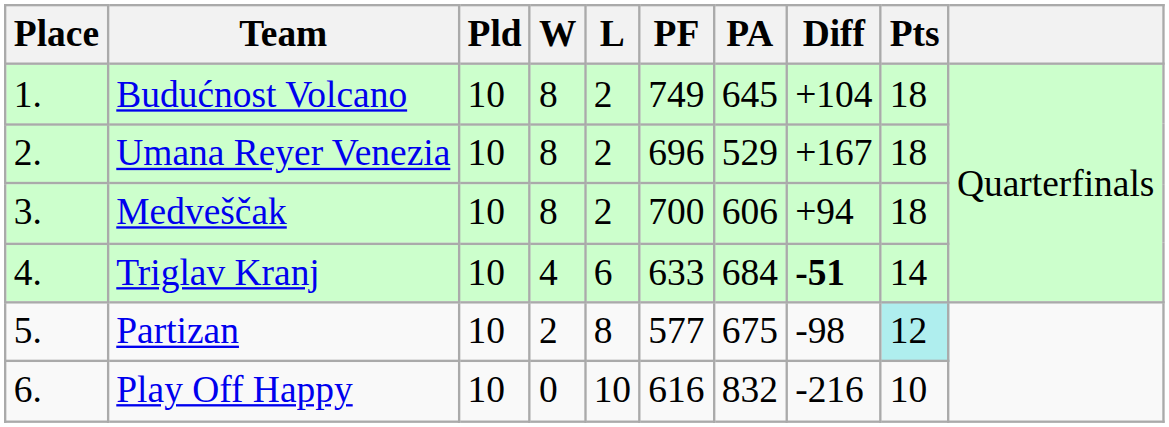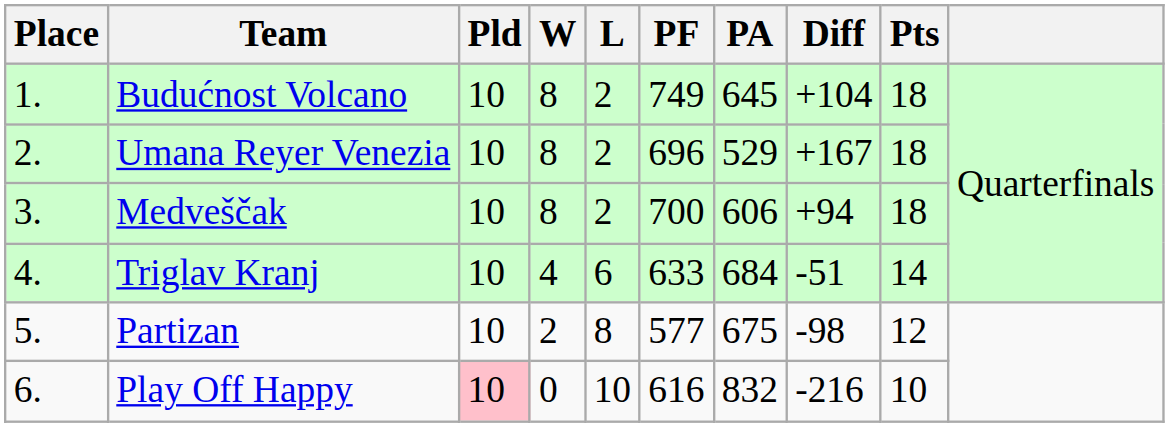(820, 271) bold -> (820, 271) normal
(908, 331) paleturquoise background -> (908, 331) no background
(486, 390) no background -> (486, 390) pink background
